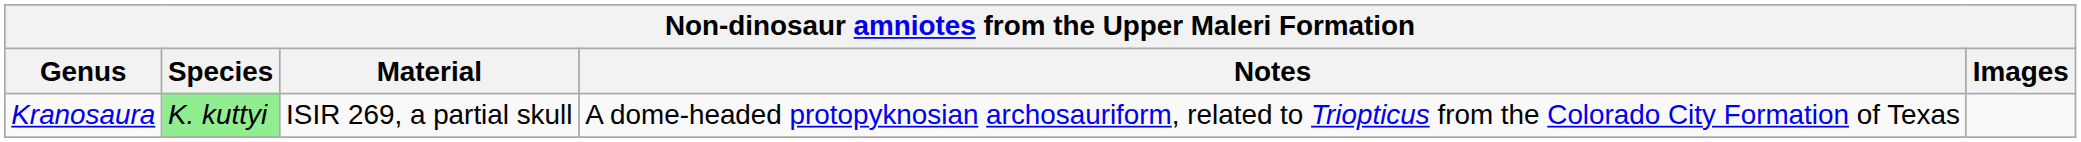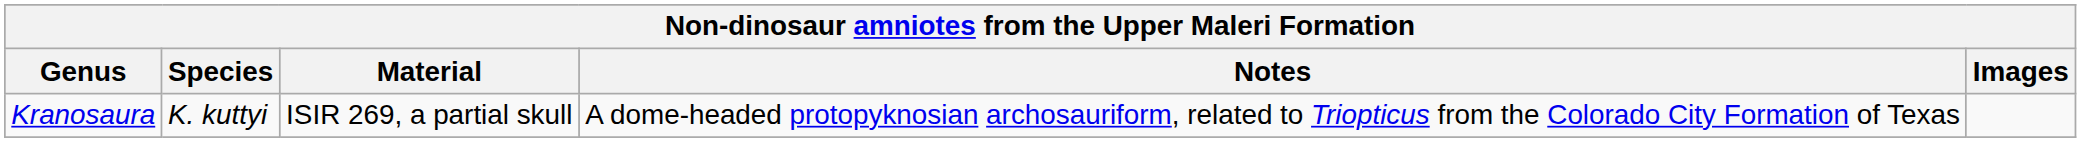(218, 114) lightgreen background -> (218, 114) no background
